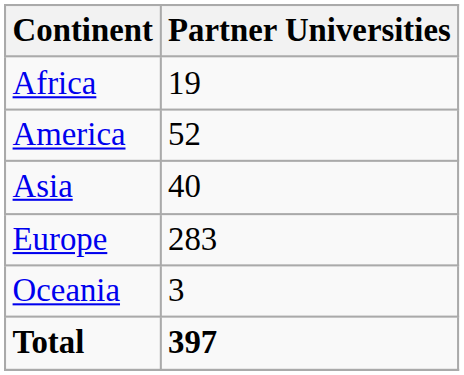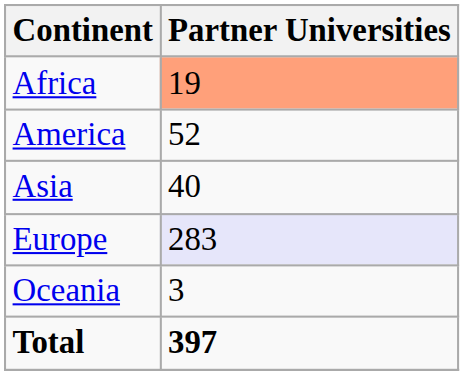(184, 82) no background -> (184, 82) lightsalmon background
(193, 238) no background -> (193, 238) lavender background
